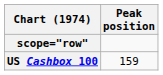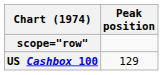(129, 61) 159 -> (129, 61) 129
